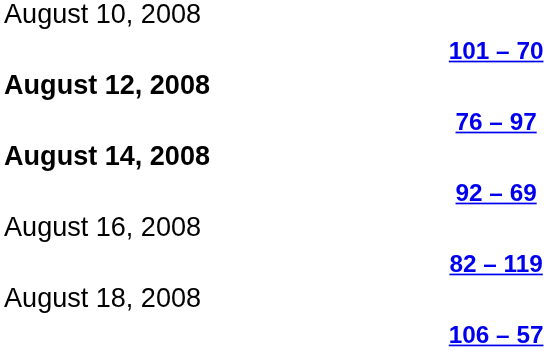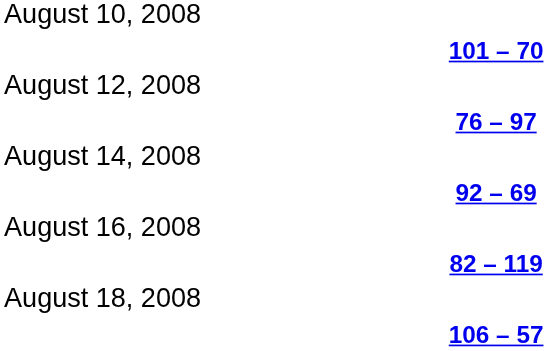(107, 85) bold -> (103, 85) normal
(107, 156) bold -> (103, 156) normal
